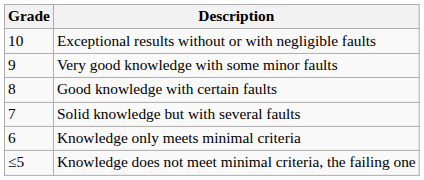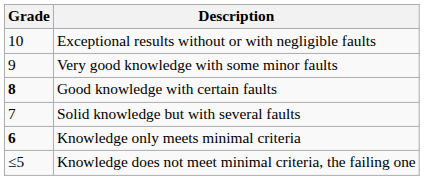(12, 89) normal -> (12, 89) bold
(12, 138) normal -> (12, 138) bold
